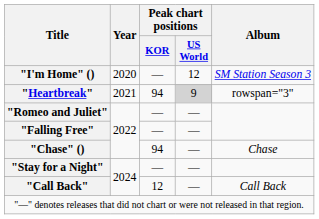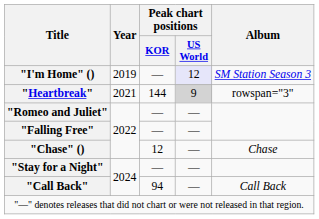(125, 75) 2020 -> (125, 75) 2019
(194, 75) no background -> (194, 75) lavender background
(157, 93) 94 -> (157, 93) 144
(157, 149) 94 -> (157, 149) 12
(157, 186) 12 -> (157, 186) 94
